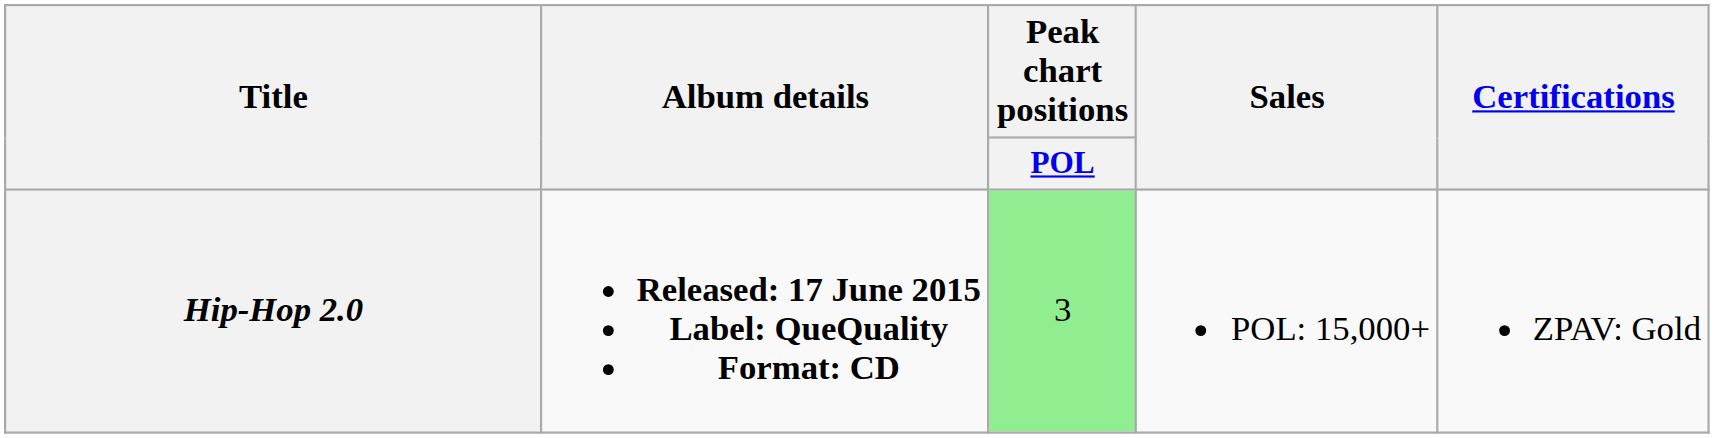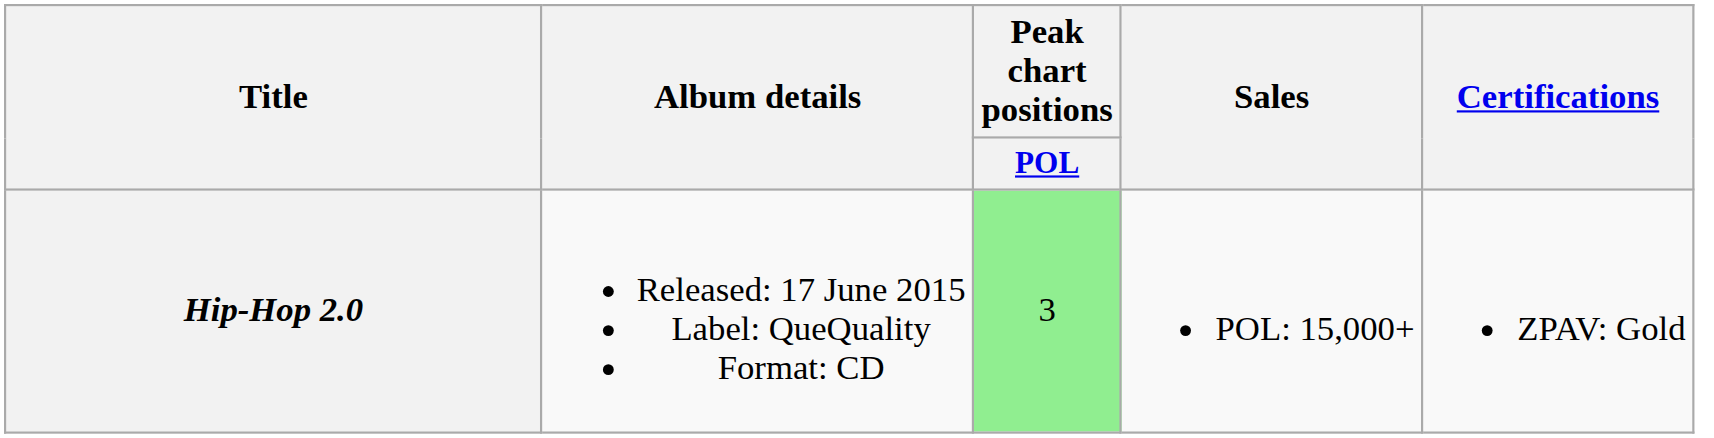(765, 330) bold -> (758, 330) normal
